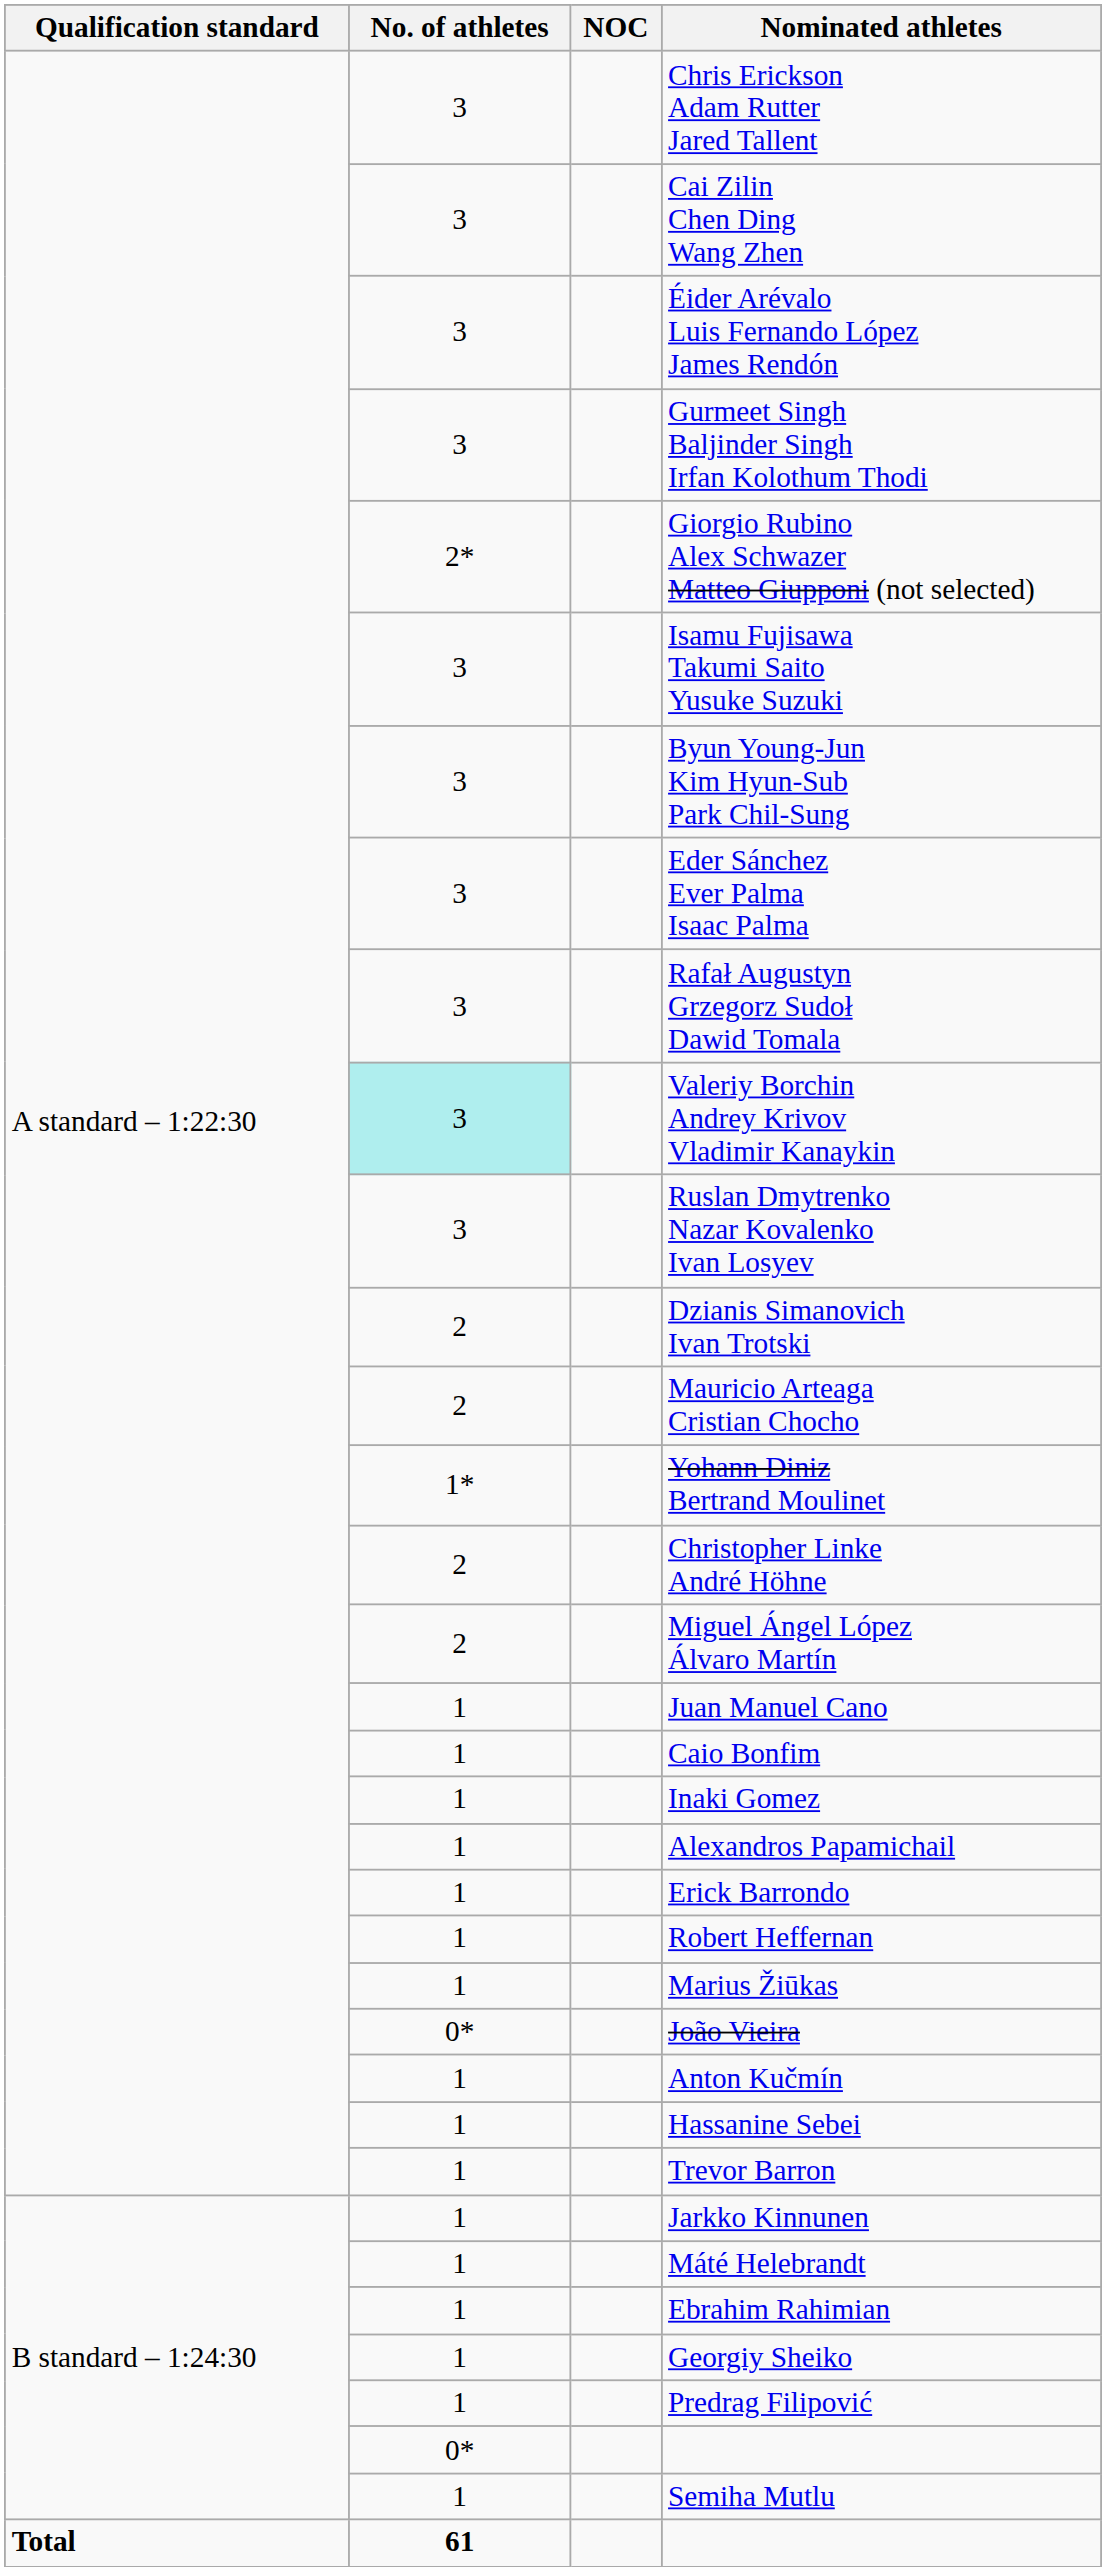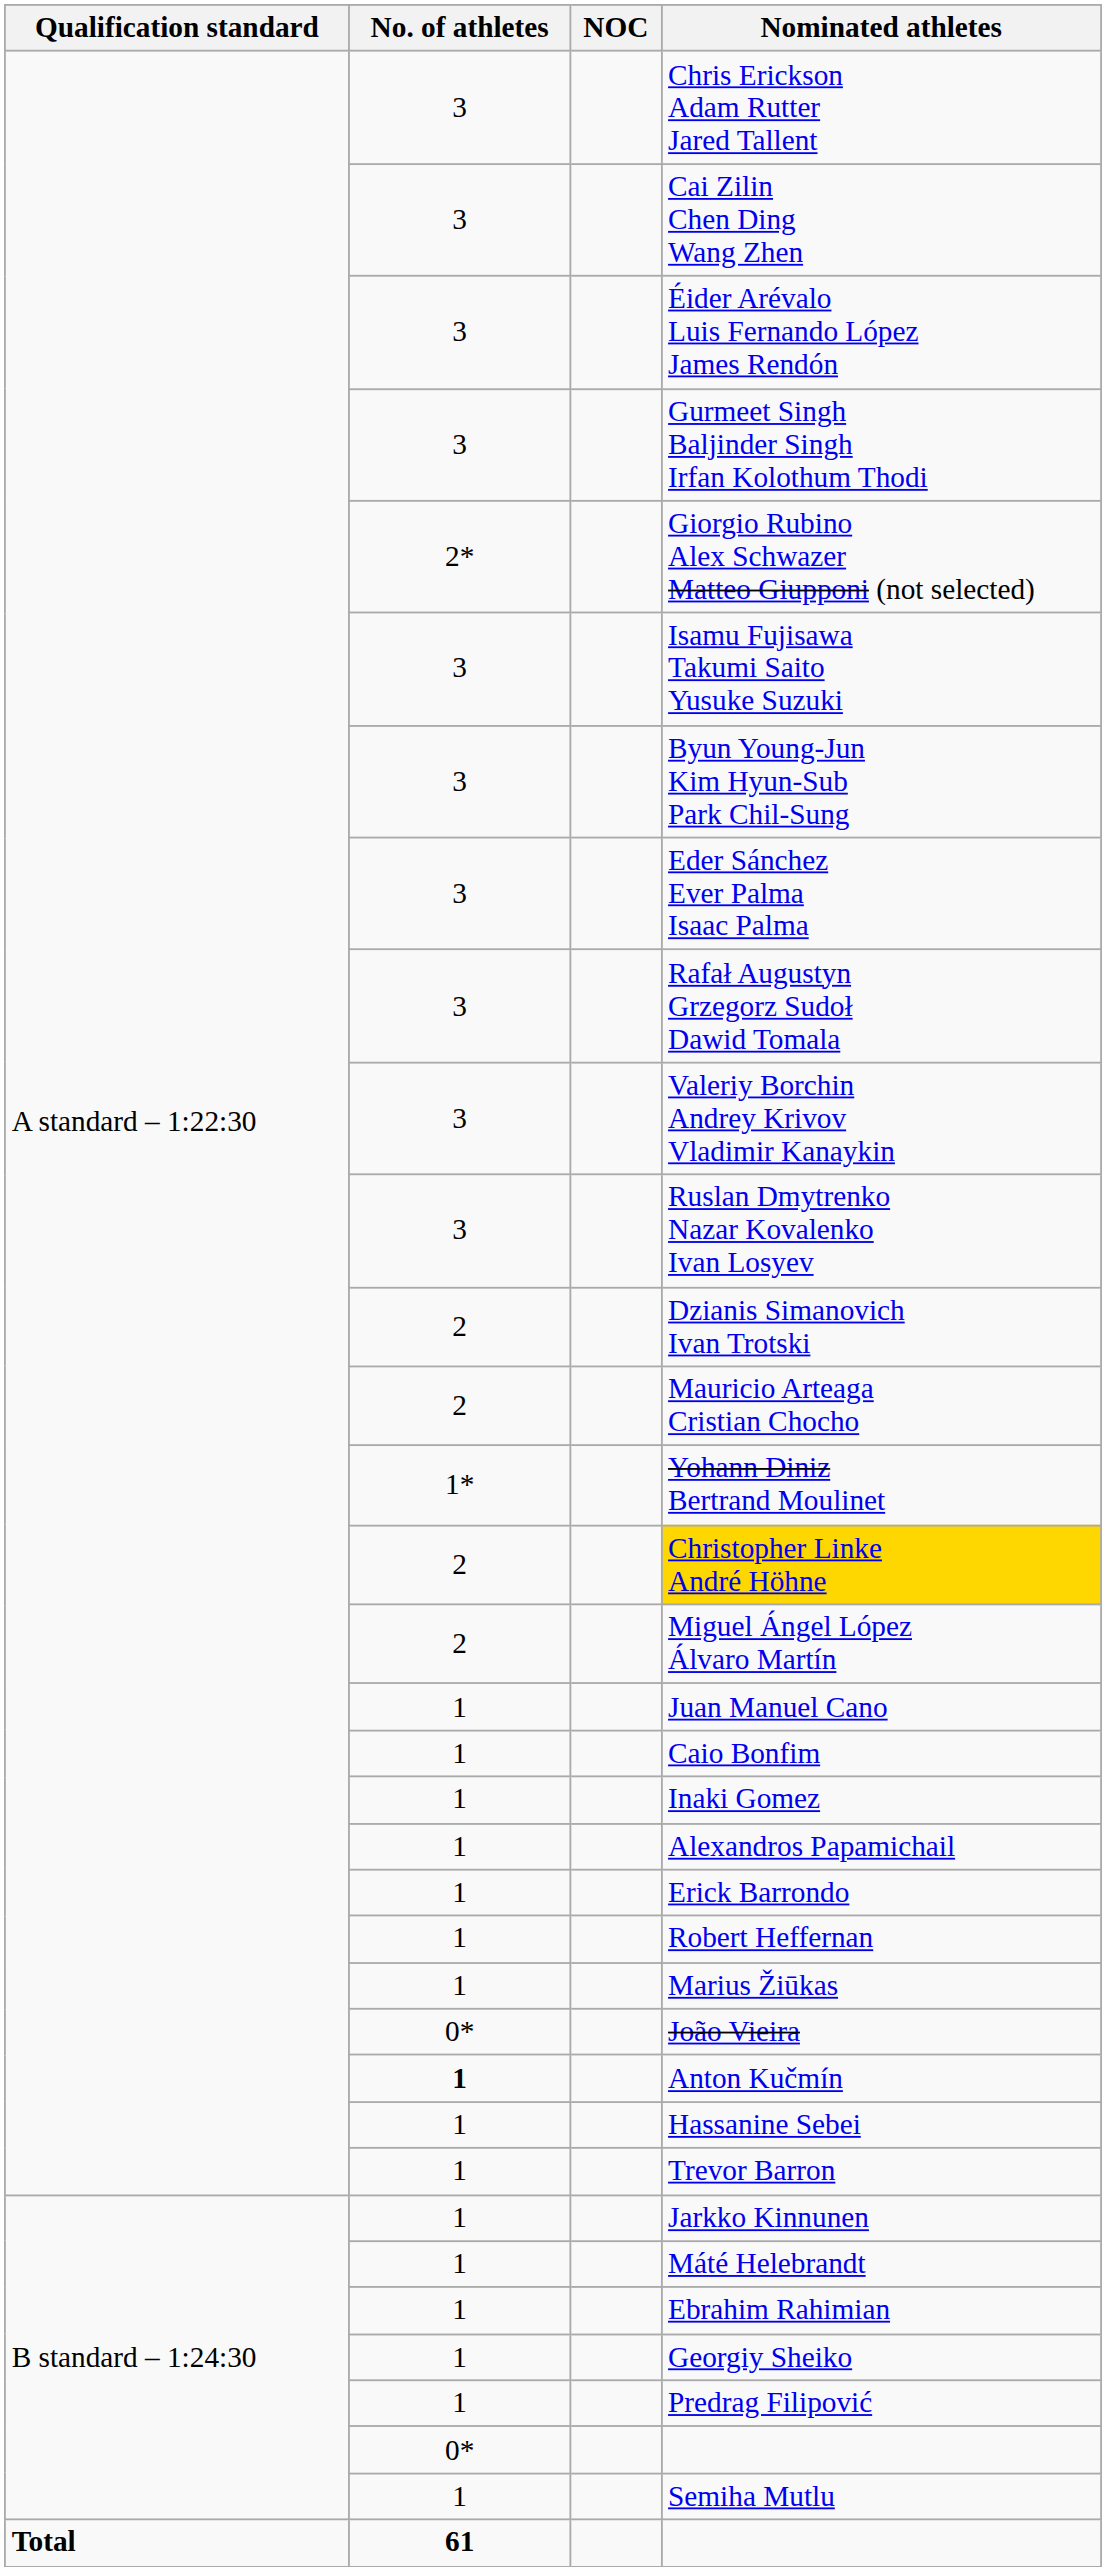(460, 1117) paleturquoise background -> (460, 1117) no background
(775, 1564) no background -> (775, 1564) gold background
(460, 2078) normal -> (460, 2078) bold
